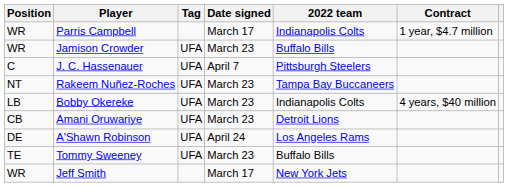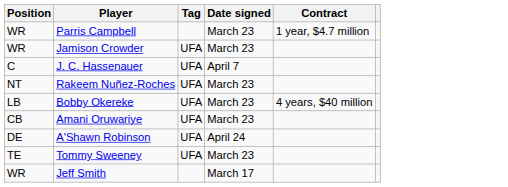- column: (335, 13)
(231, 31) March 17 -> (231, 31) March 23
